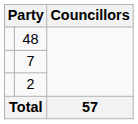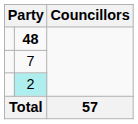(31, 38) normal -> (31, 38) bold
(31, 84) no background -> (31, 84) paleturquoise background
